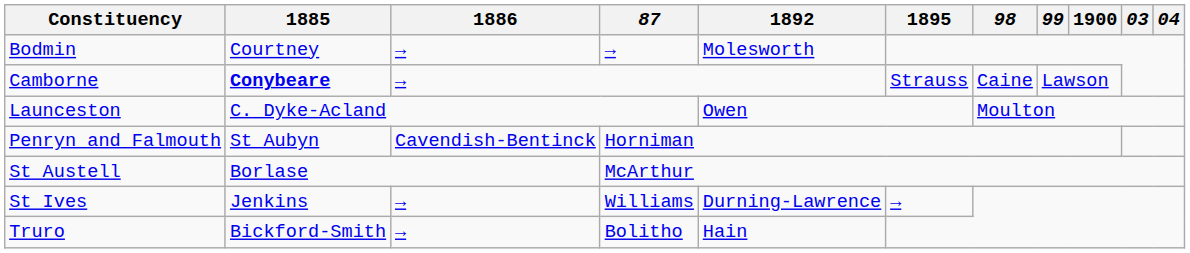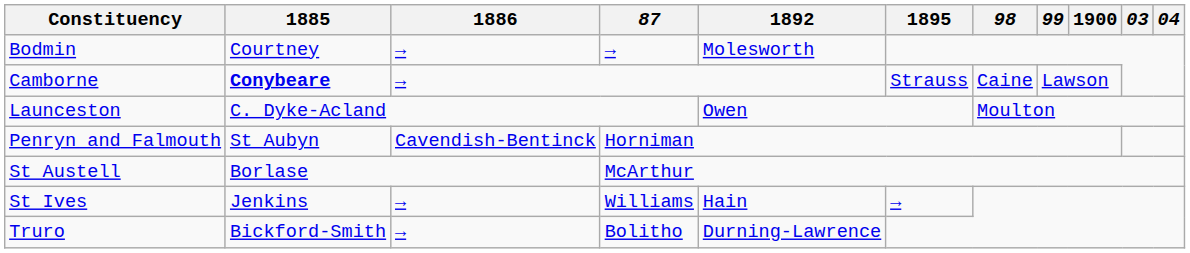(792, 202) Durning-Lawrence -> (725, 202) Hain
(725, 232) Hain -> (792, 232) Durning-Lawrence
